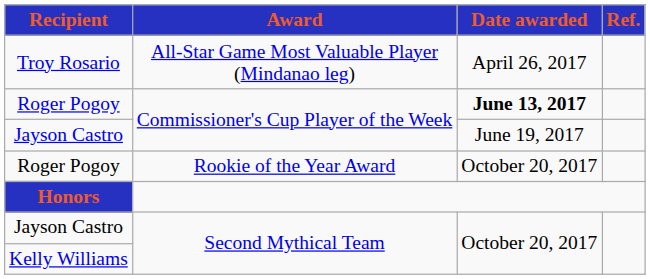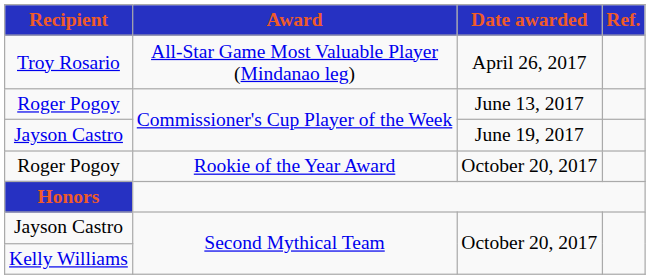(529, 103) bold -> (529, 103) normal
